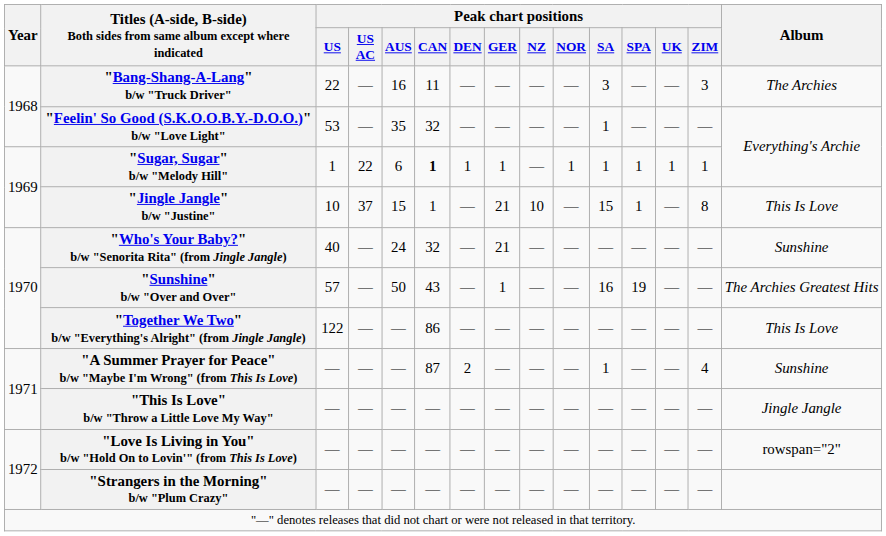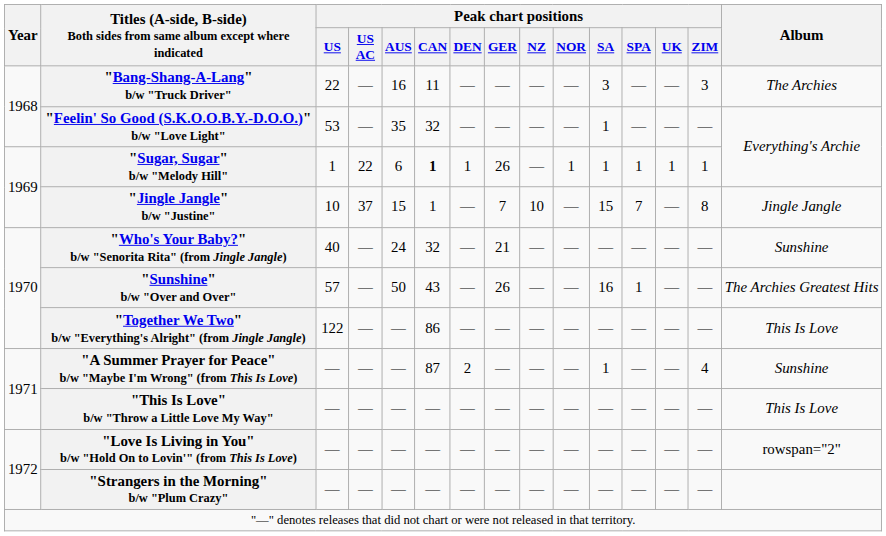(502, 166) 1 -> (502, 166) 26
(502, 207) 21 -> (502, 207) 7
(639, 207) 1 -> (639, 207) 7
(802, 207) This Is Love -> (802, 207) Jingle Jangle
(502, 287) 1 -> (502, 287) 26
(639, 287) 19 -> (639, 287) 1
(802, 408) Jingle Jangle -> (802, 408) This Is Love
